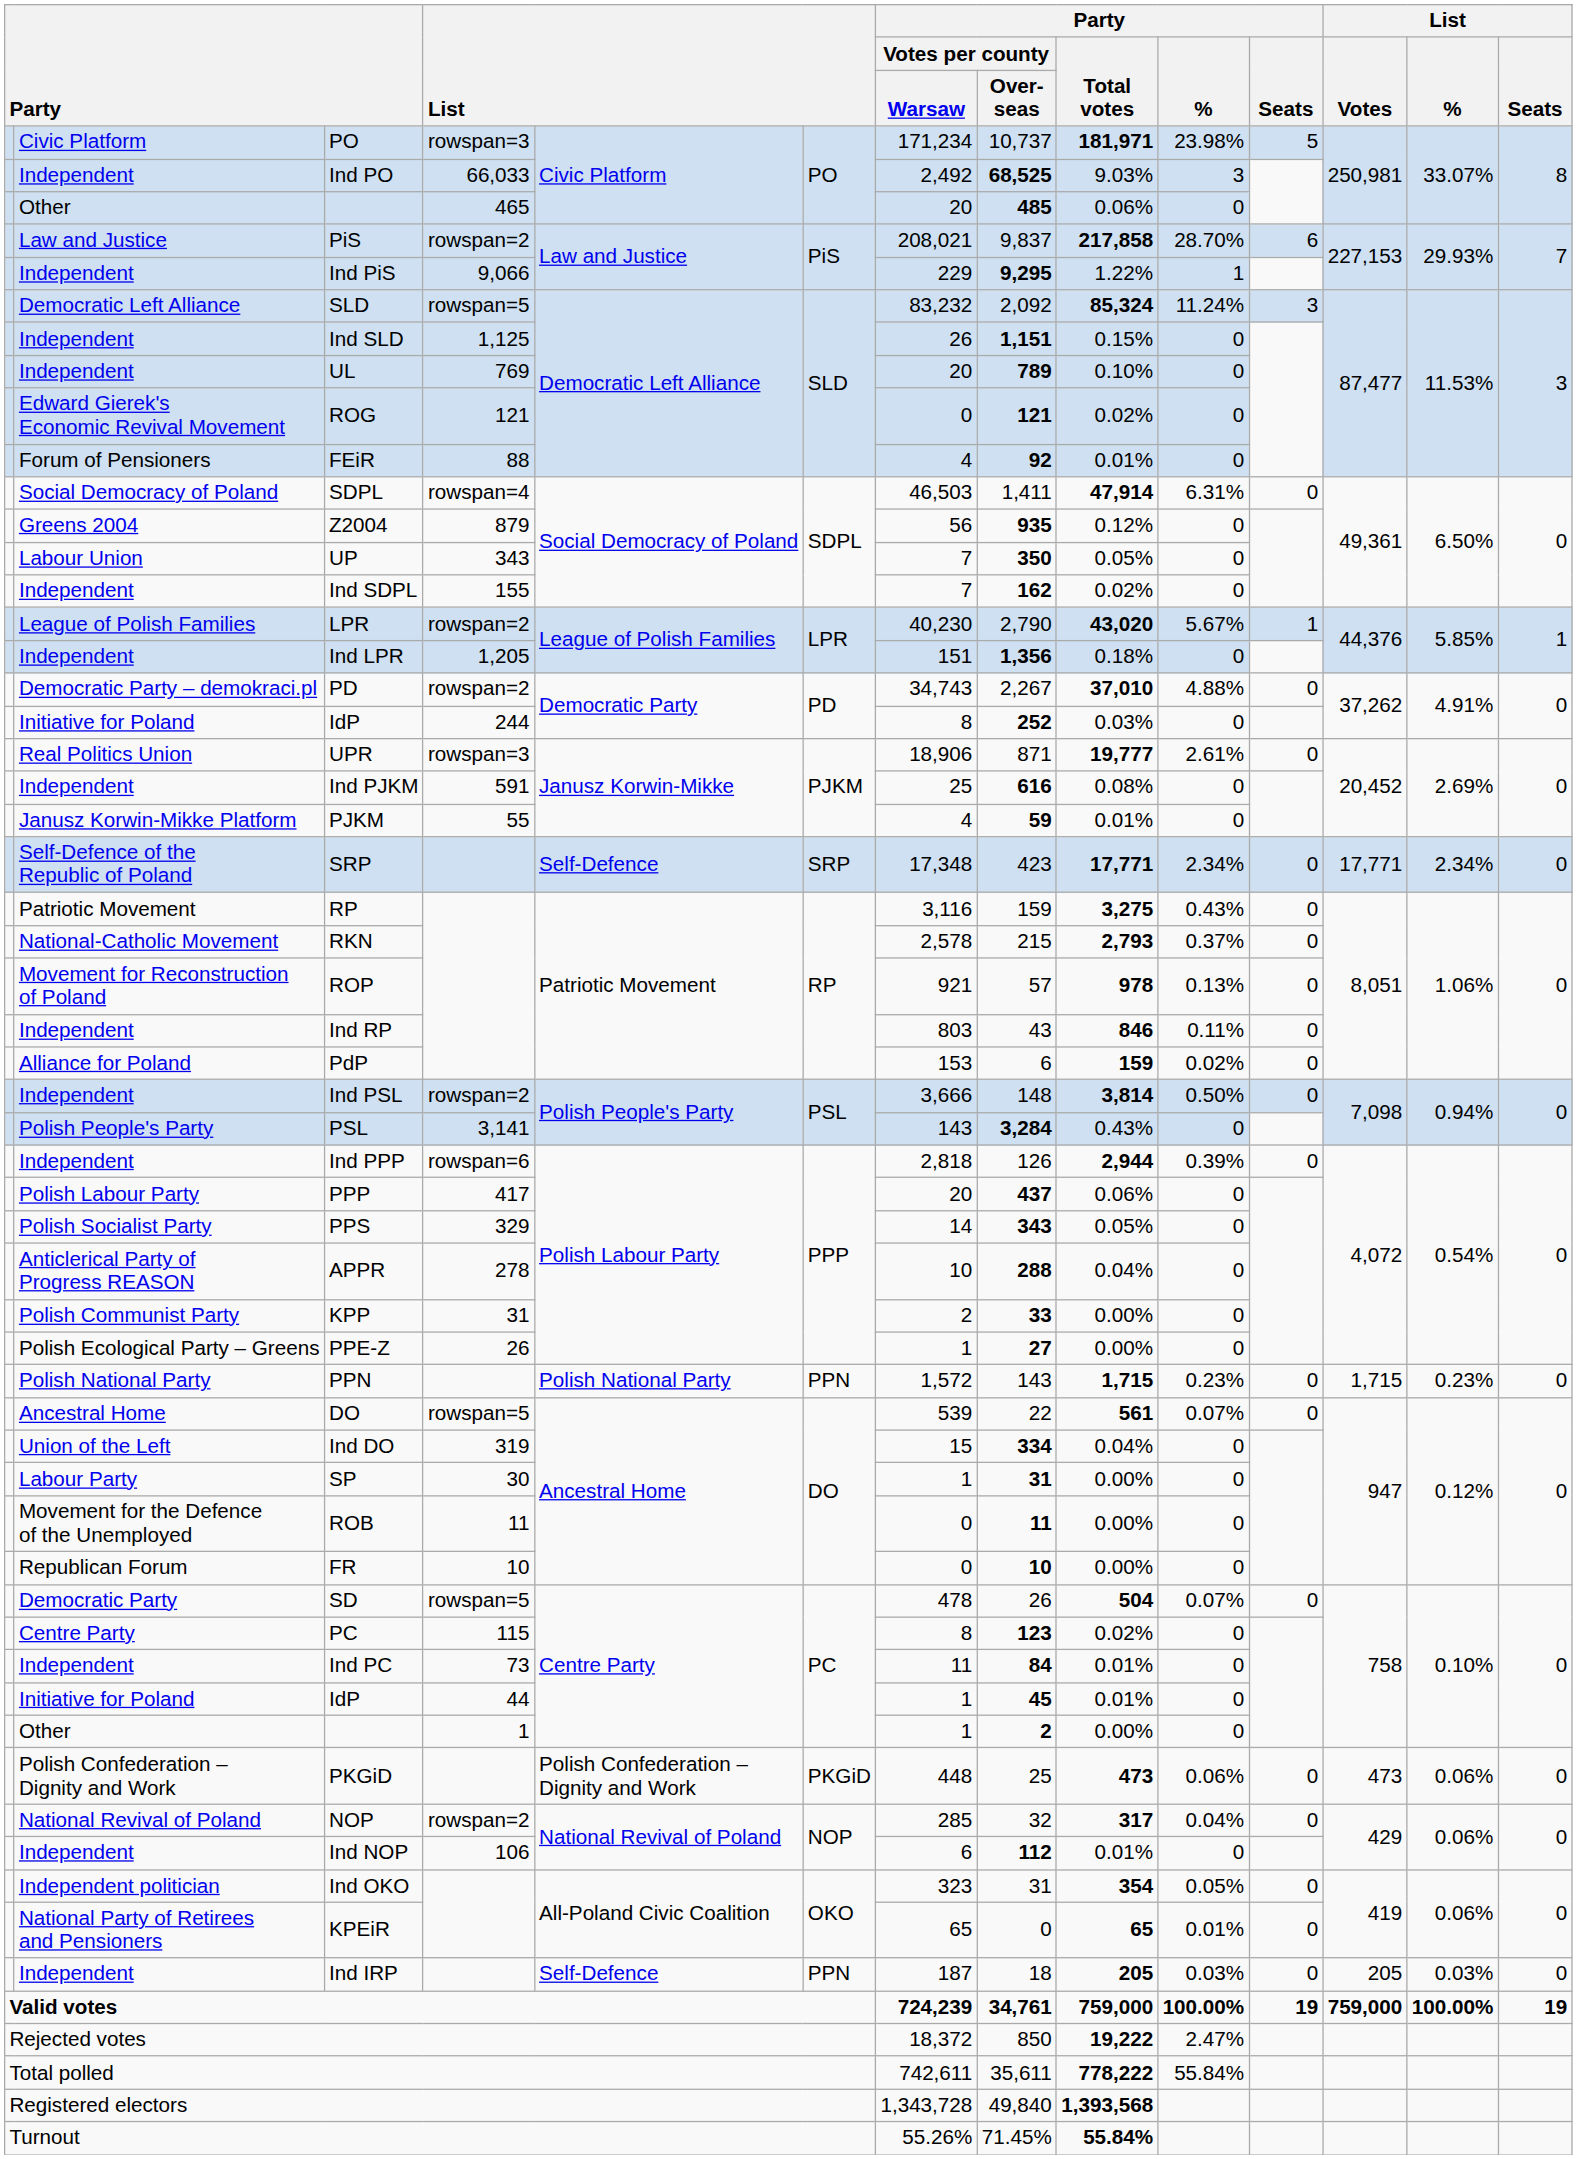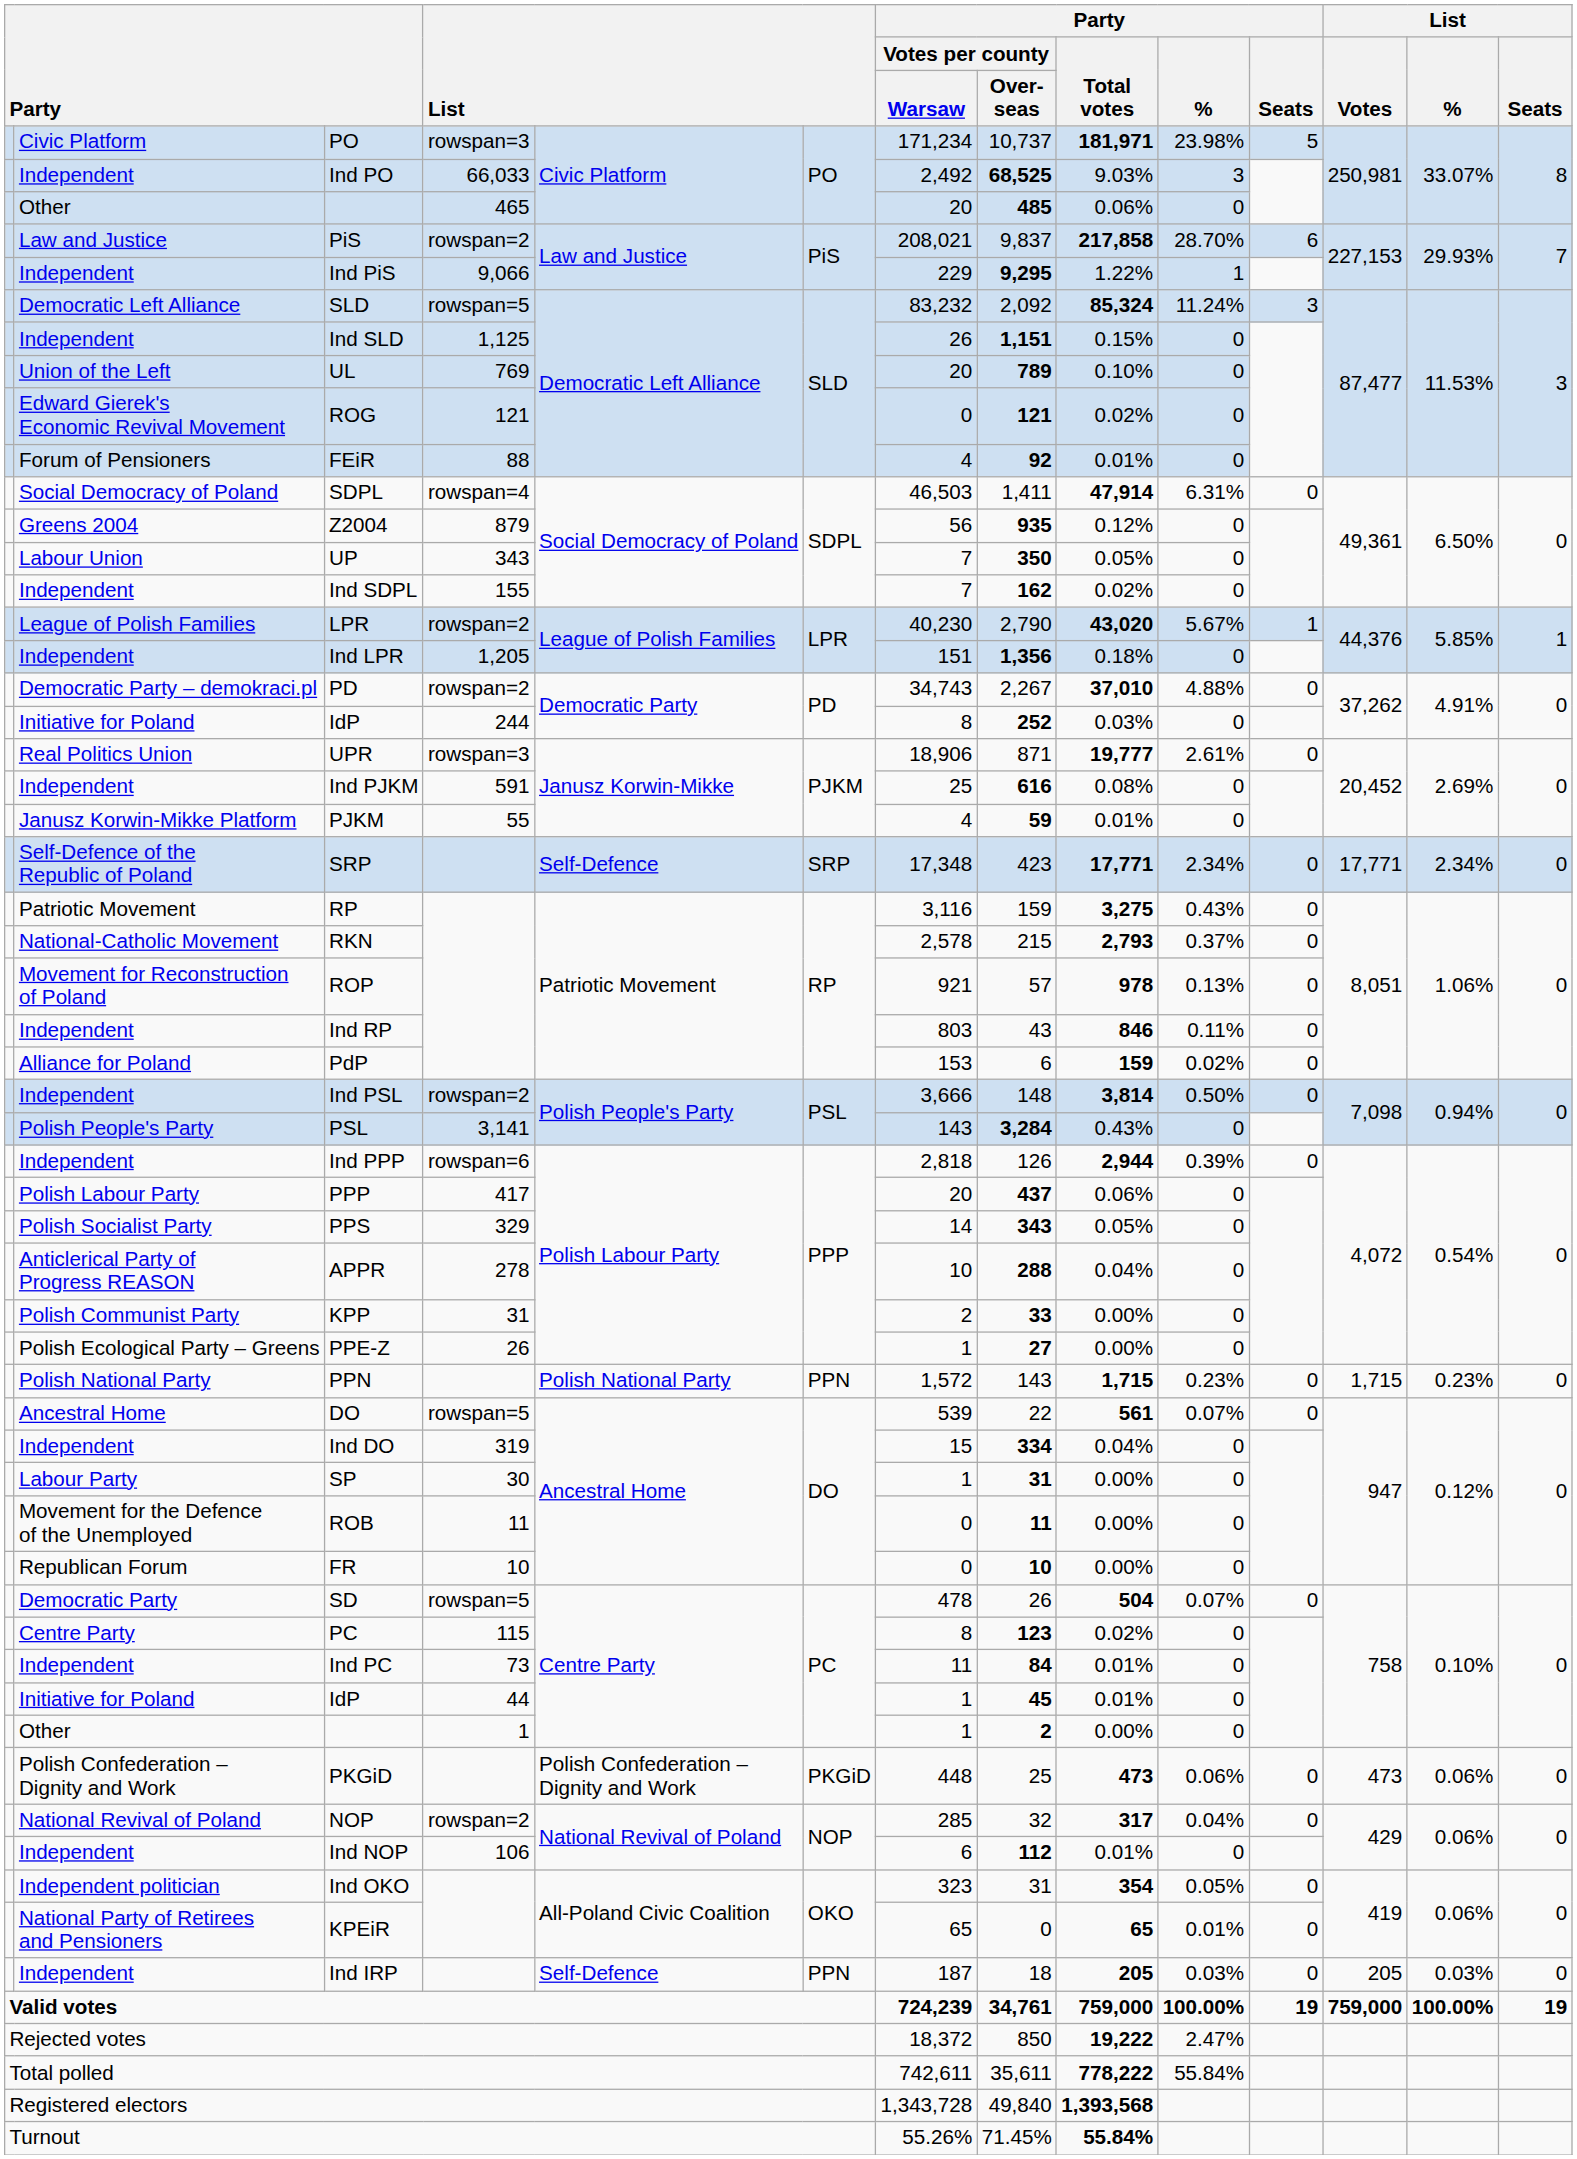(76, 371) Independent -> (95, 371) Union of the Left
(95, 1446) Union of the Left -> (76, 1446) Independent
